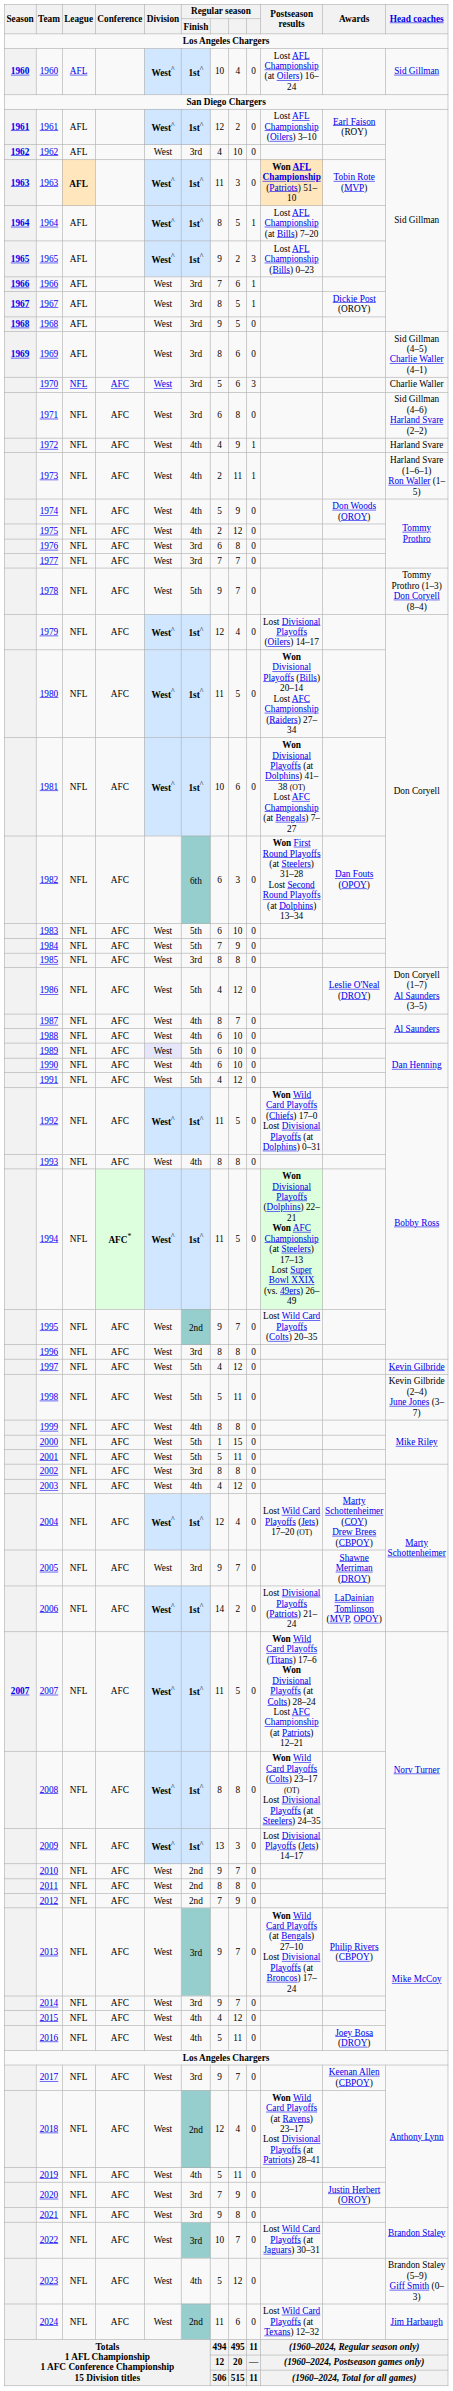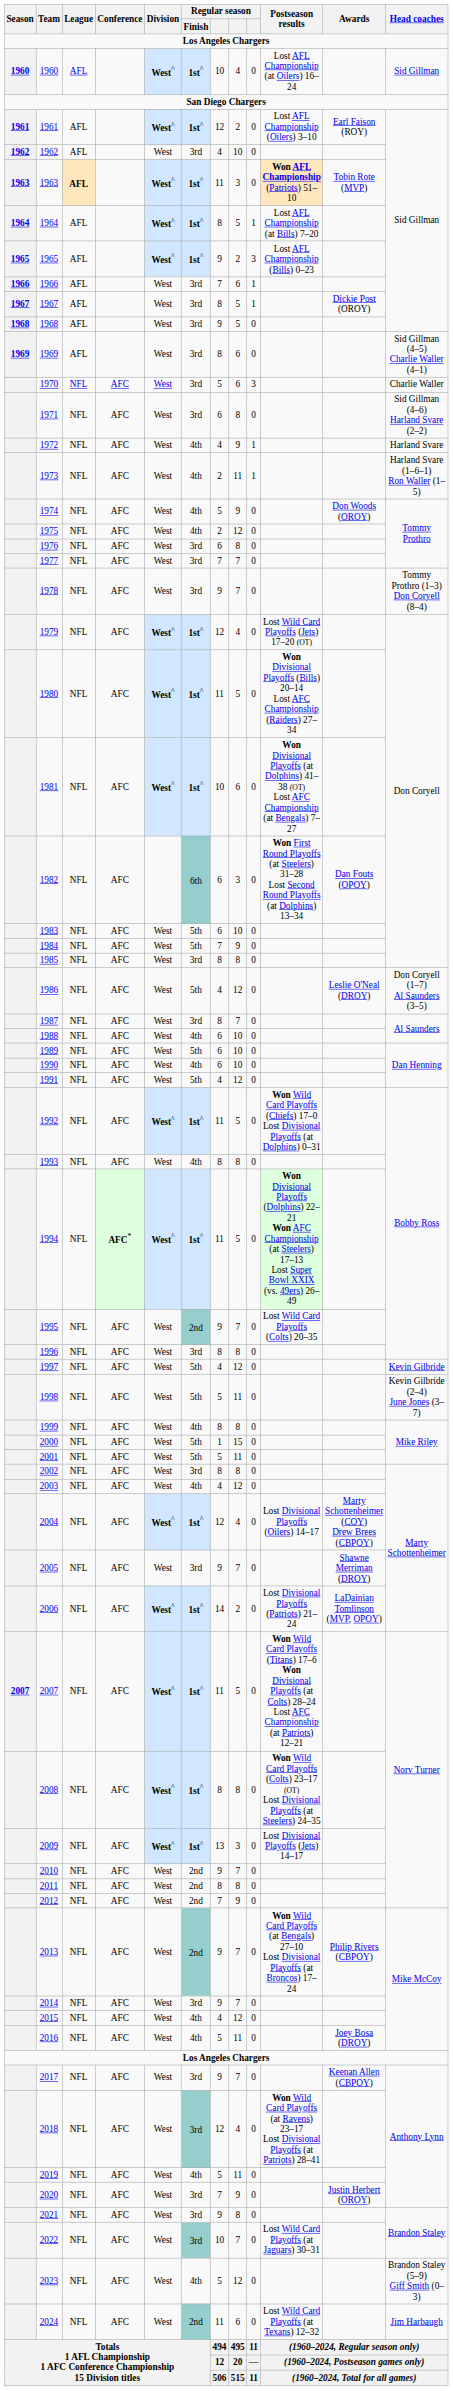(196, 591) 5th -> (196, 591) 3rd
(292, 632) Lost Divisional Playoffs (Oilers) 14–17 -> (292, 632) Lost Wild Card Playoffs (Jets) 17–20 (OT)
(196, 1021) 4th -> (196, 1021) 3rd
(163, 1050) lavender background -> (163, 1050) no background
(292, 1522) Lost Wild Card Playoffs (Jets) 17–20 (OT) -> (292, 1522) Lost Divisional Playoffs (Oilers) 14–17
(196, 1953) 3rd -> (196, 1953) 2nd
(196, 2130) 2nd -> (196, 2130) 3rd
